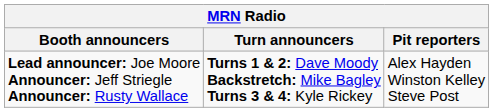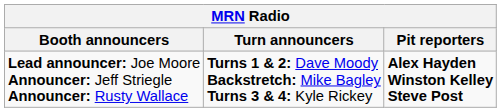(436, 80) normal -> (440, 80) bold
